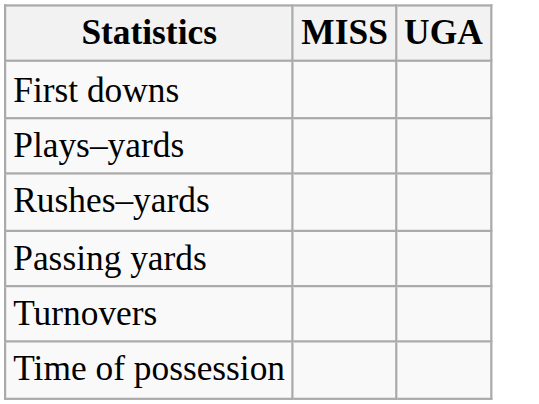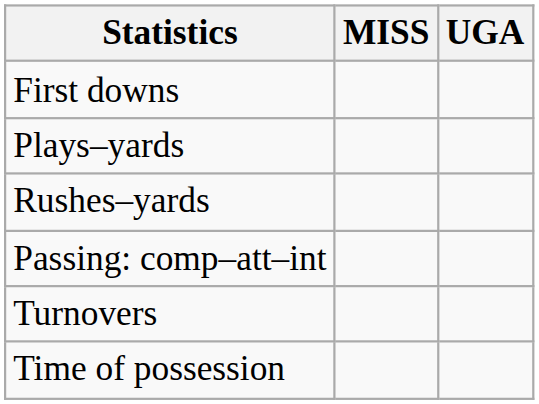- row: (110, 257)
+ row: (170, 257)
